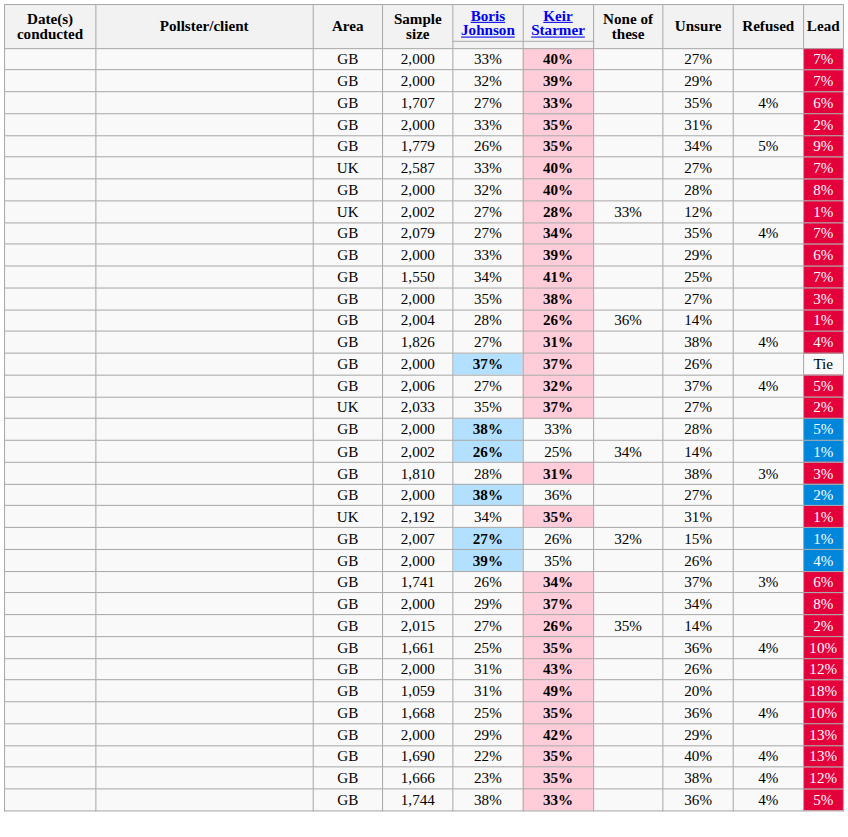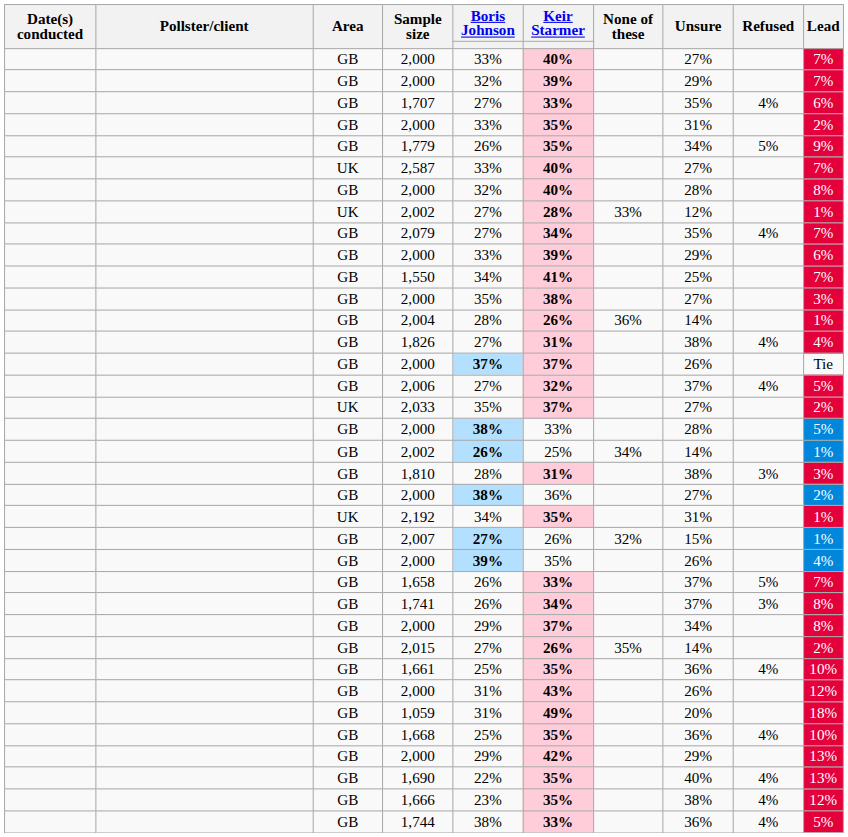+ row: (348, 582)
(823, 582) 6% -> (823, 604) 8%
